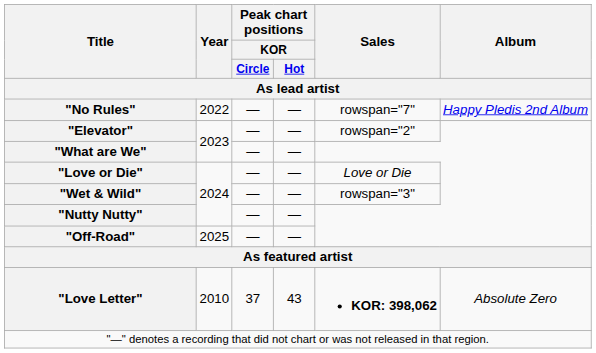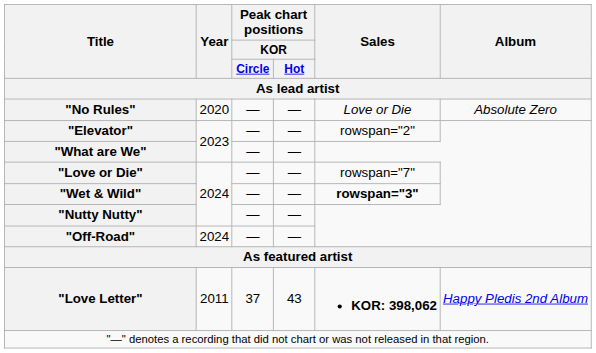(214, 109) 2022 -> (214, 109) 2020
(377, 109) rowspan="7" -> (377, 109) Love or Die
(516, 109) Happy Pledis 2nd Album -> (515, 109) Absolute Zero
(377, 173) Love or Die -> (377, 173) rowspan="7"
(377, 194) normal -> (377, 194) bold
(214, 236) 2025 -> (214, 236) 2024
(214, 299) 2010 -> (214, 299) 2011
(515, 299) Absolute Zero -> (516, 299) Happy Pledis 2nd Album
